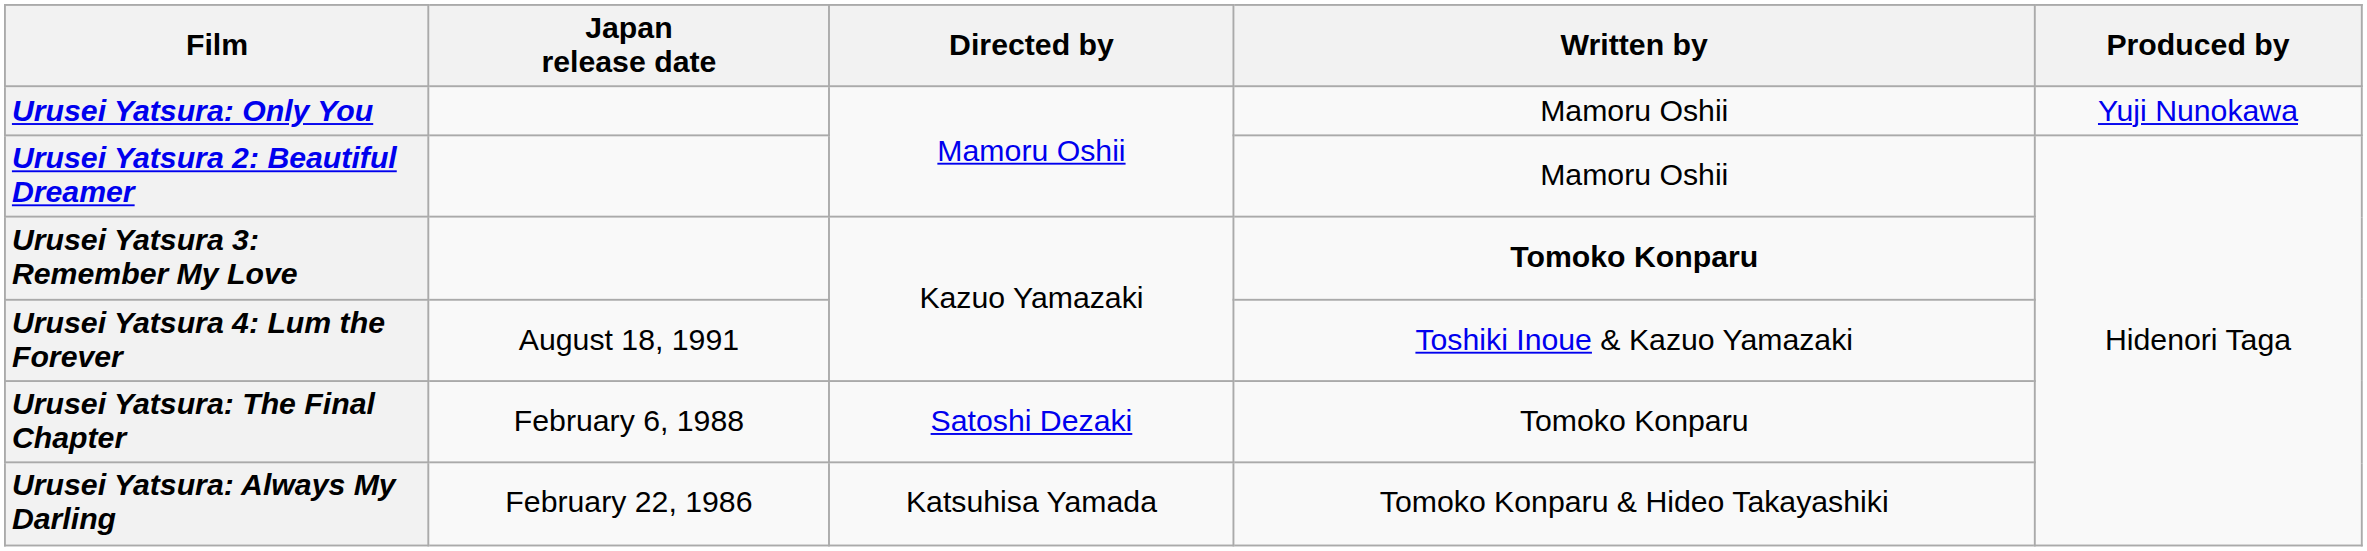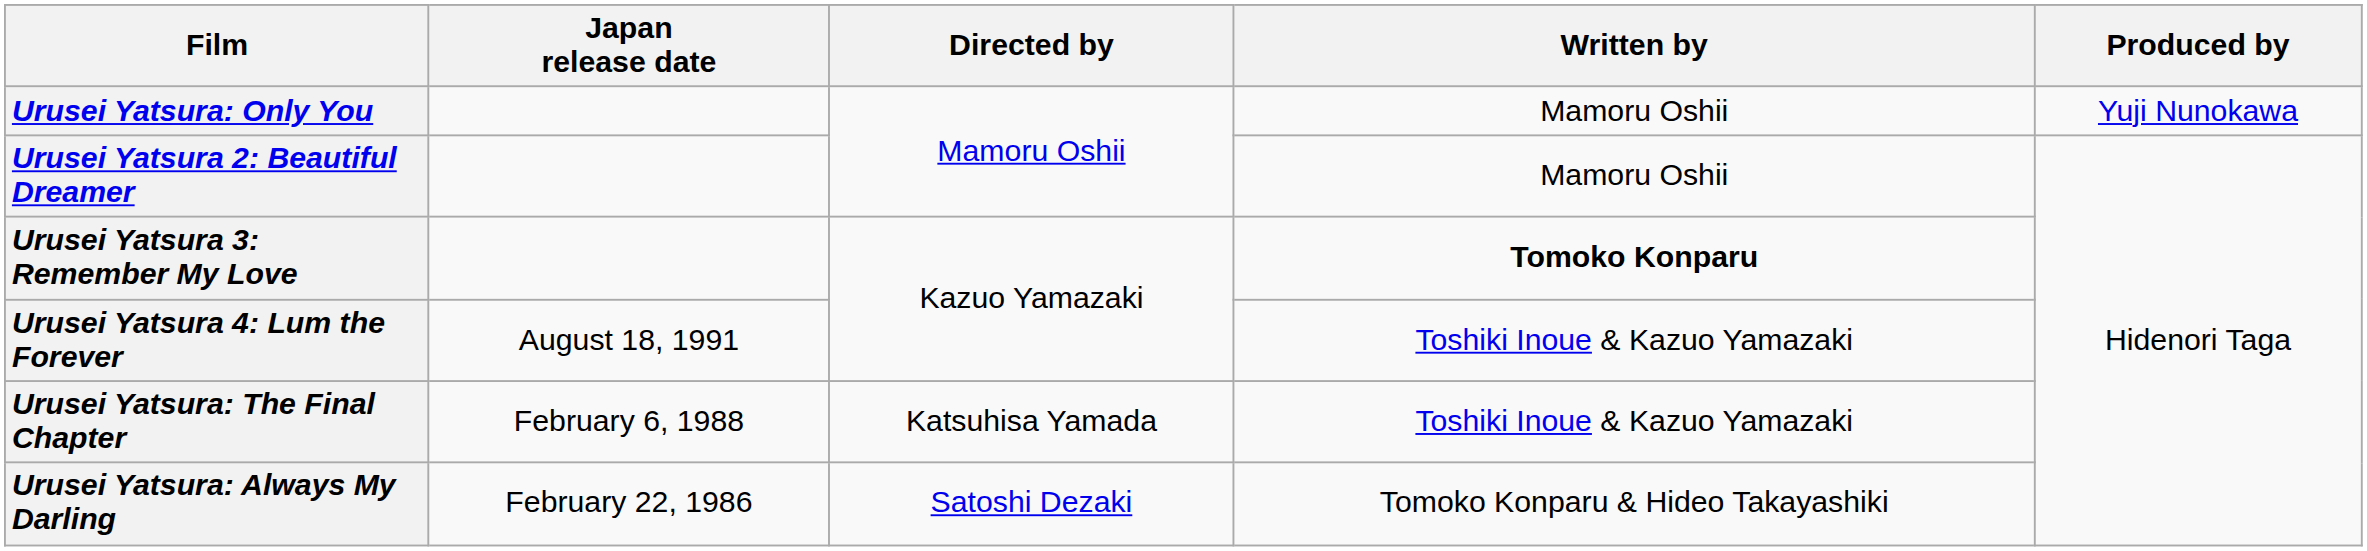(1031, 421) Satoshi Dezaki -> (1031, 421) Katsuhisa Yamada
(1634, 421) Tomoko Konparu -> (1634, 421) Toshiki Inoue & Kazuo Yamazaki
(1031, 503) Katsuhisa Yamada -> (1031, 503) Satoshi Dezaki
